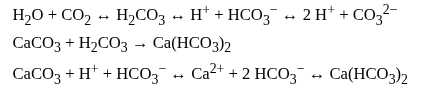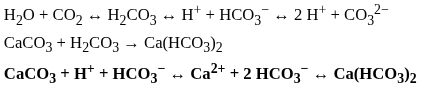(210, 73) normal -> (210, 73) bold
